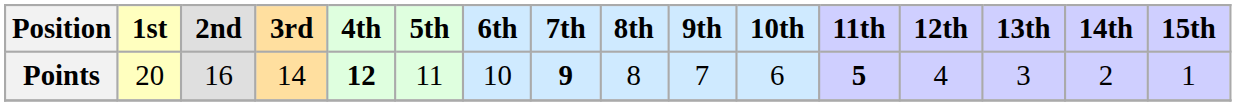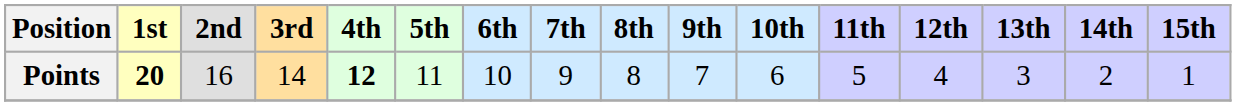(150, 75) normal -> (150, 75) bold
(566, 75) bold -> (566, 75) normal
(859, 75) bold -> (859, 75) normal
